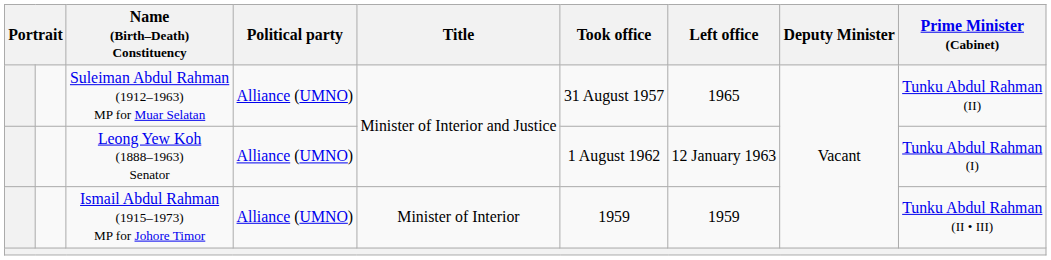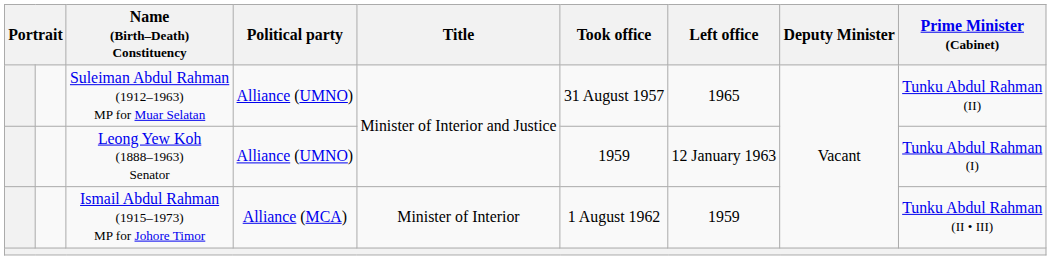(614, 156) 1 August 1962 -> (614, 156) 1959
(295, 217) Alliance (UMNO) -> (295, 217) Alliance (MCA)
(614, 217) 1959 -> (614, 217) 1 August 1962
